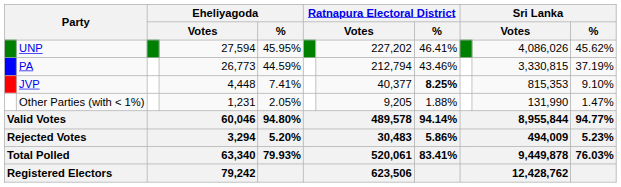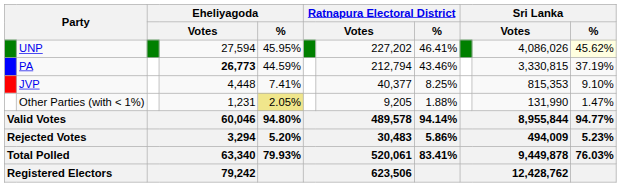(595, 48) no background -> (595, 48) lightyellow background
(238, 66) normal -> (238, 66) bold
(441, 84) bold -> (441, 84) normal
(285, 102) no background -> (285, 102) khaki background
